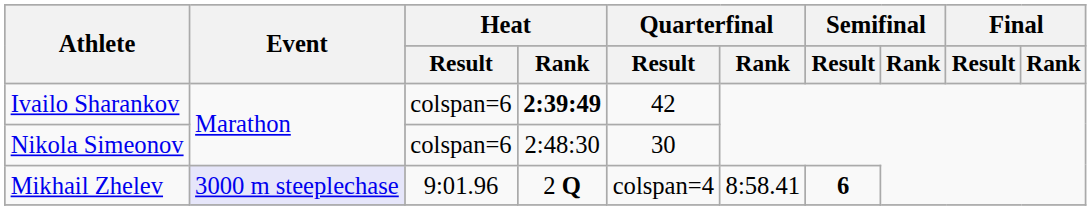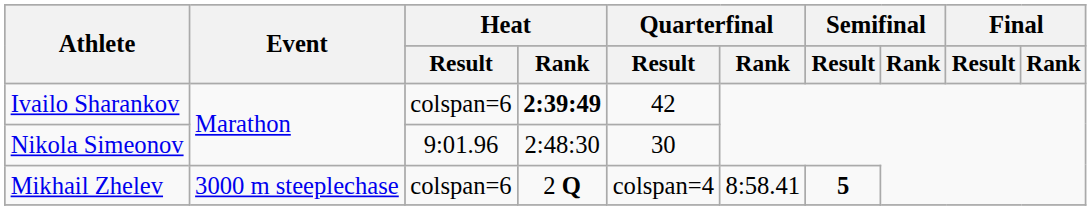(461, 144) colspan=6 -> (461, 144) 9:01.96
(297, 185) lavender background -> (297, 185) no background
(461, 185) 9:01.96 -> (461, 185) colspan=6
(843, 185) 6 -> (843, 185) 5
